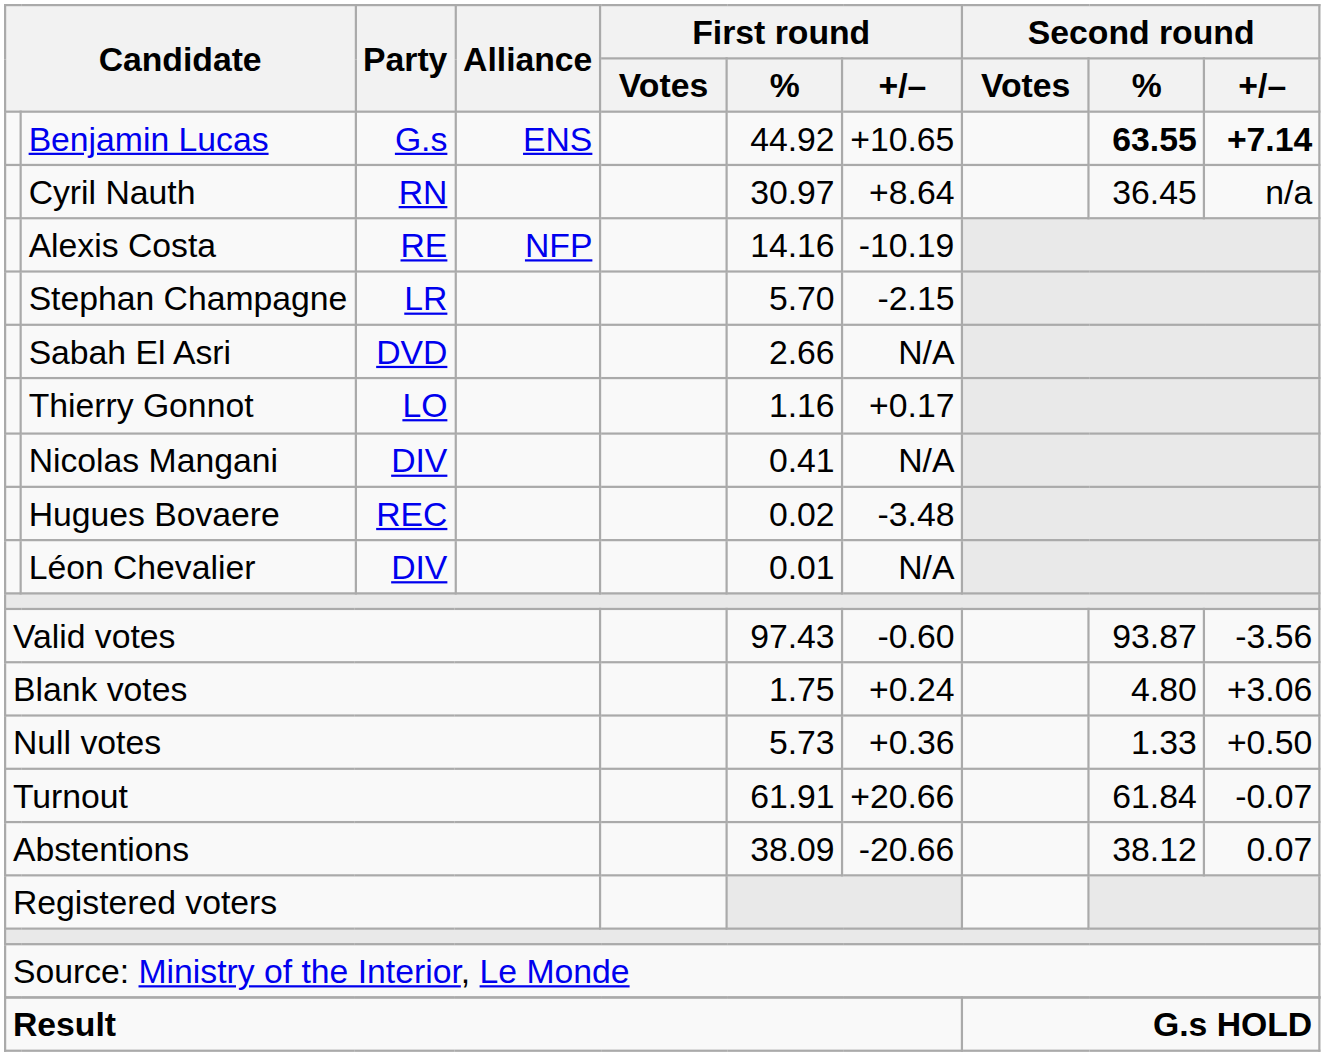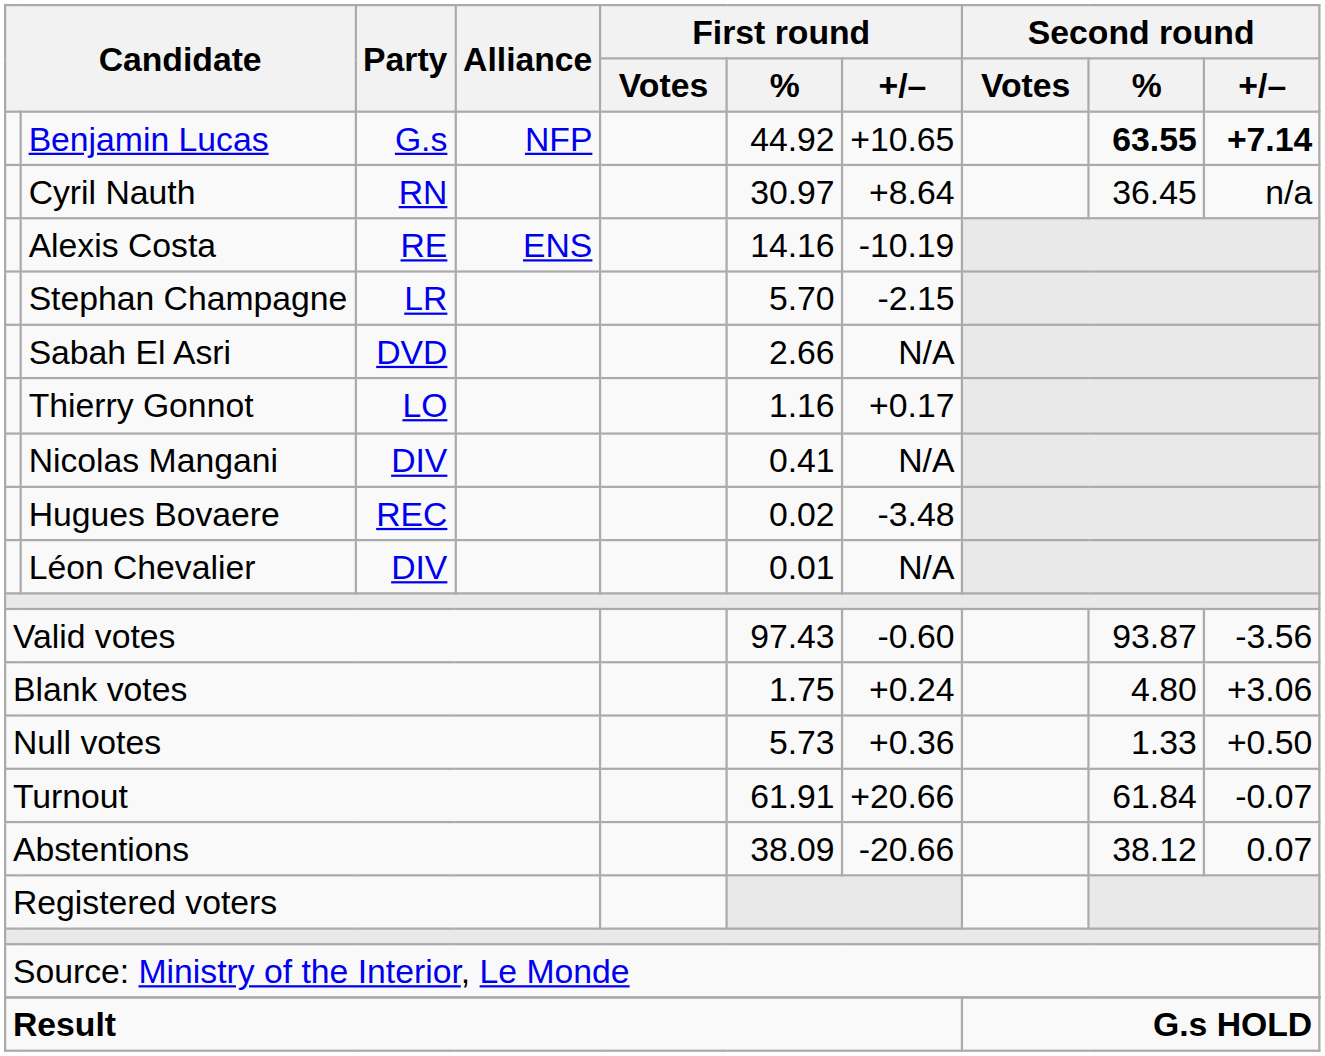(558, 139) ENS -> (559, 139) NFP
(559, 246) NFP -> (558, 246) ENS
